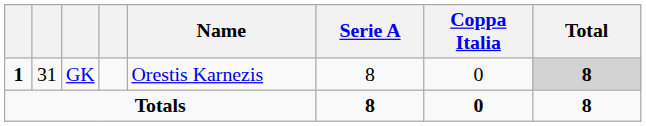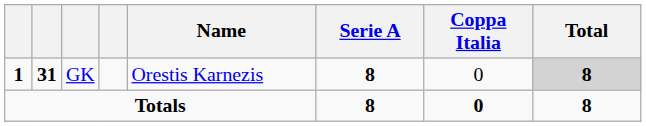(47, 74) normal -> (47, 74) bold
(370, 74) normal -> (370, 74) bold
